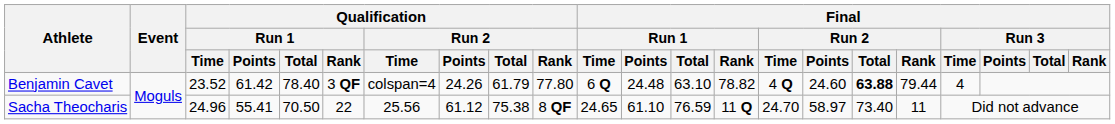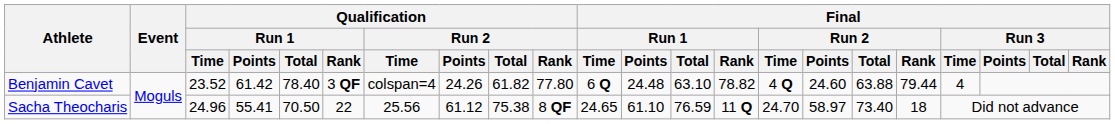(511, 84) 61.79 -> (511, 84) 61.82
(874, 84) bold -> (874, 84) normal
(918, 108) 11 -> (918, 108) 18
